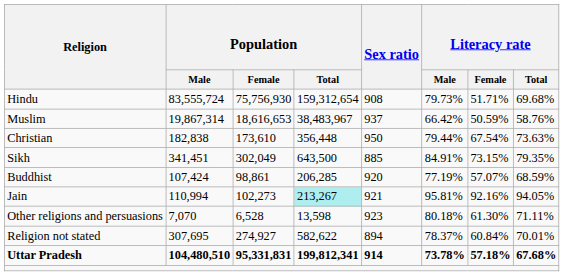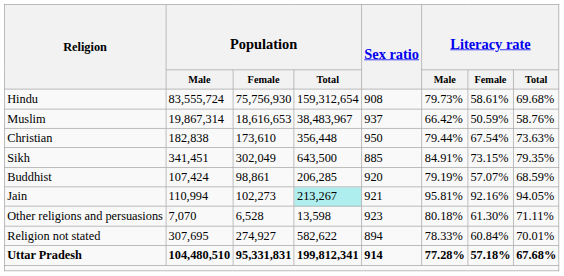(489, 99) 51.71% -> (489, 99) 58.61%
(444, 177) 77.19% -> (444, 177) 79.19%
(444, 235) 78.37% -> (444, 235) 78.33%
(445, 255) 73.78% -> (445, 255) 77.28%
